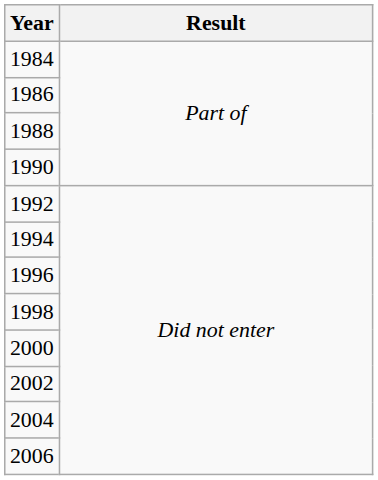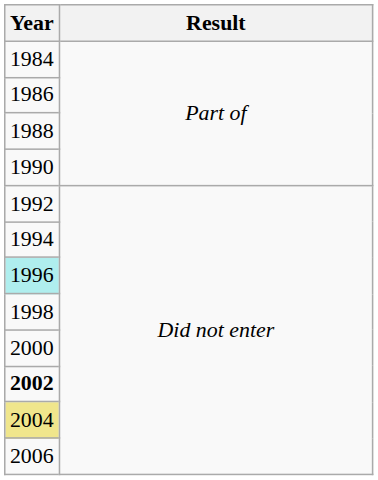(32, 275) no background -> (32, 275) paleturquoise background
(32, 383) normal -> (32, 383) bold
(32, 420) no background -> (32, 420) khaki background
